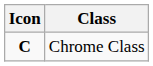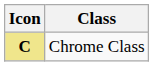(25, 46) no background -> (25, 46) khaki background
